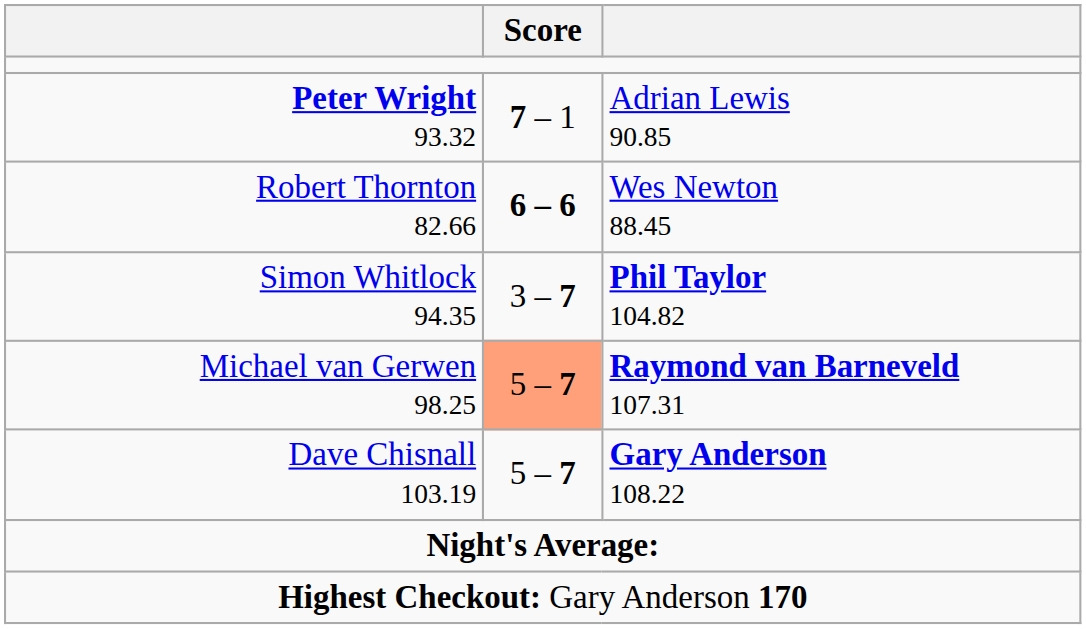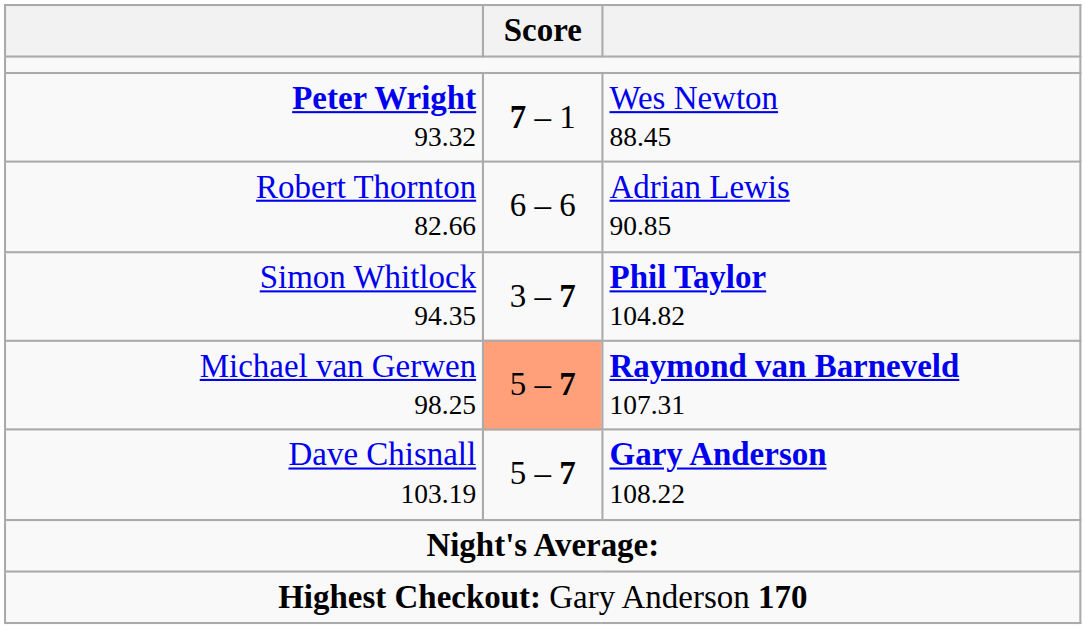(700, 116) Adrian Lewis 90.85 -> (694, 116) Wes Newton 88.45
(543, 205) bold -> (543, 205) normal
(694, 205) Wes Newton 88.45 -> (700, 205) Adrian Lewis 90.85
